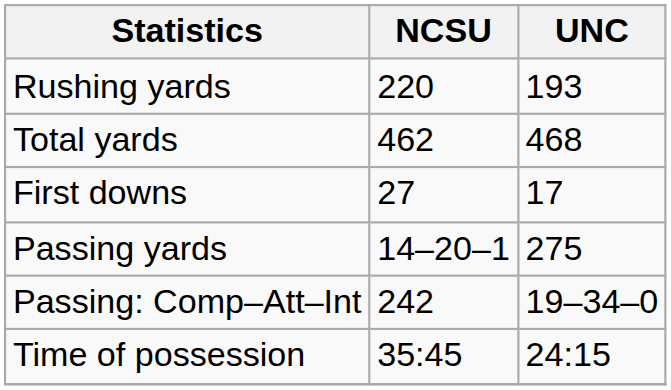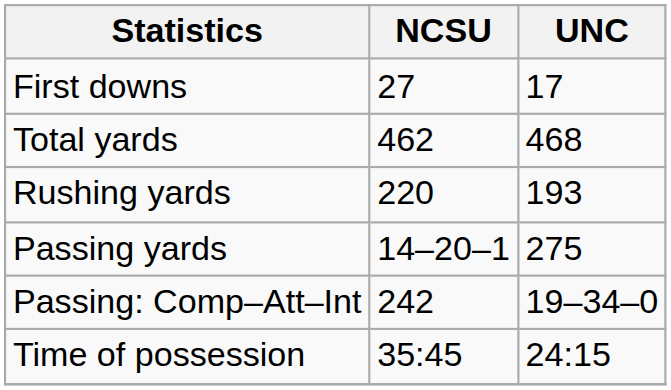rows swapped: (100, 193) <-> (122, 85)
